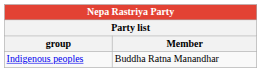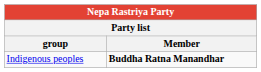(167, 59) normal -> (166, 59) bold
